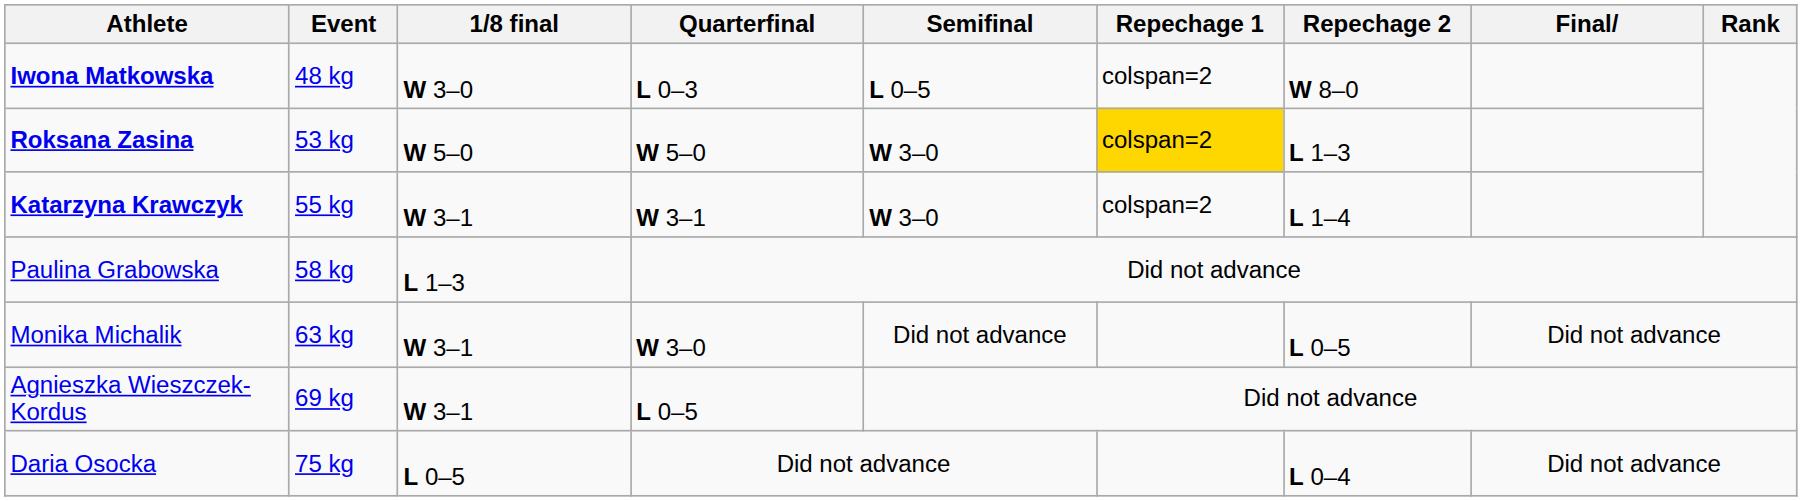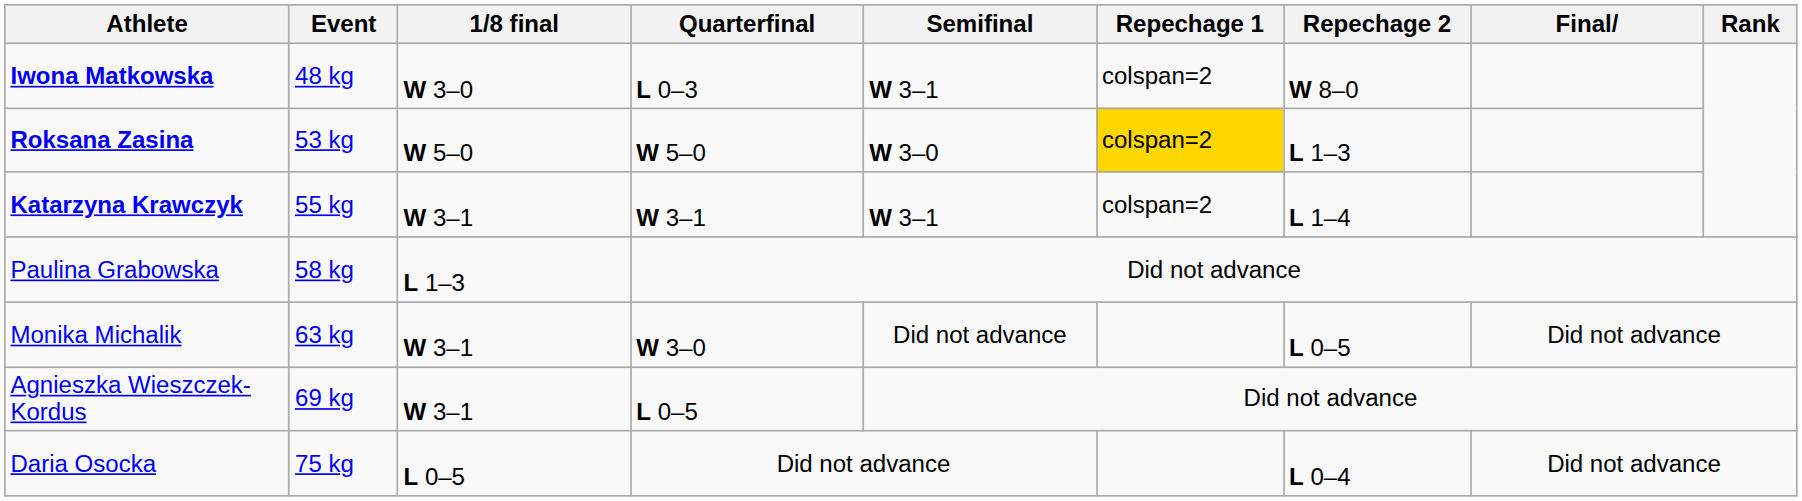(900, 89) L 0–5 -> (904, 89) W 3–1
(904, 218) W 3–0 -> (904, 218) W 3–1
